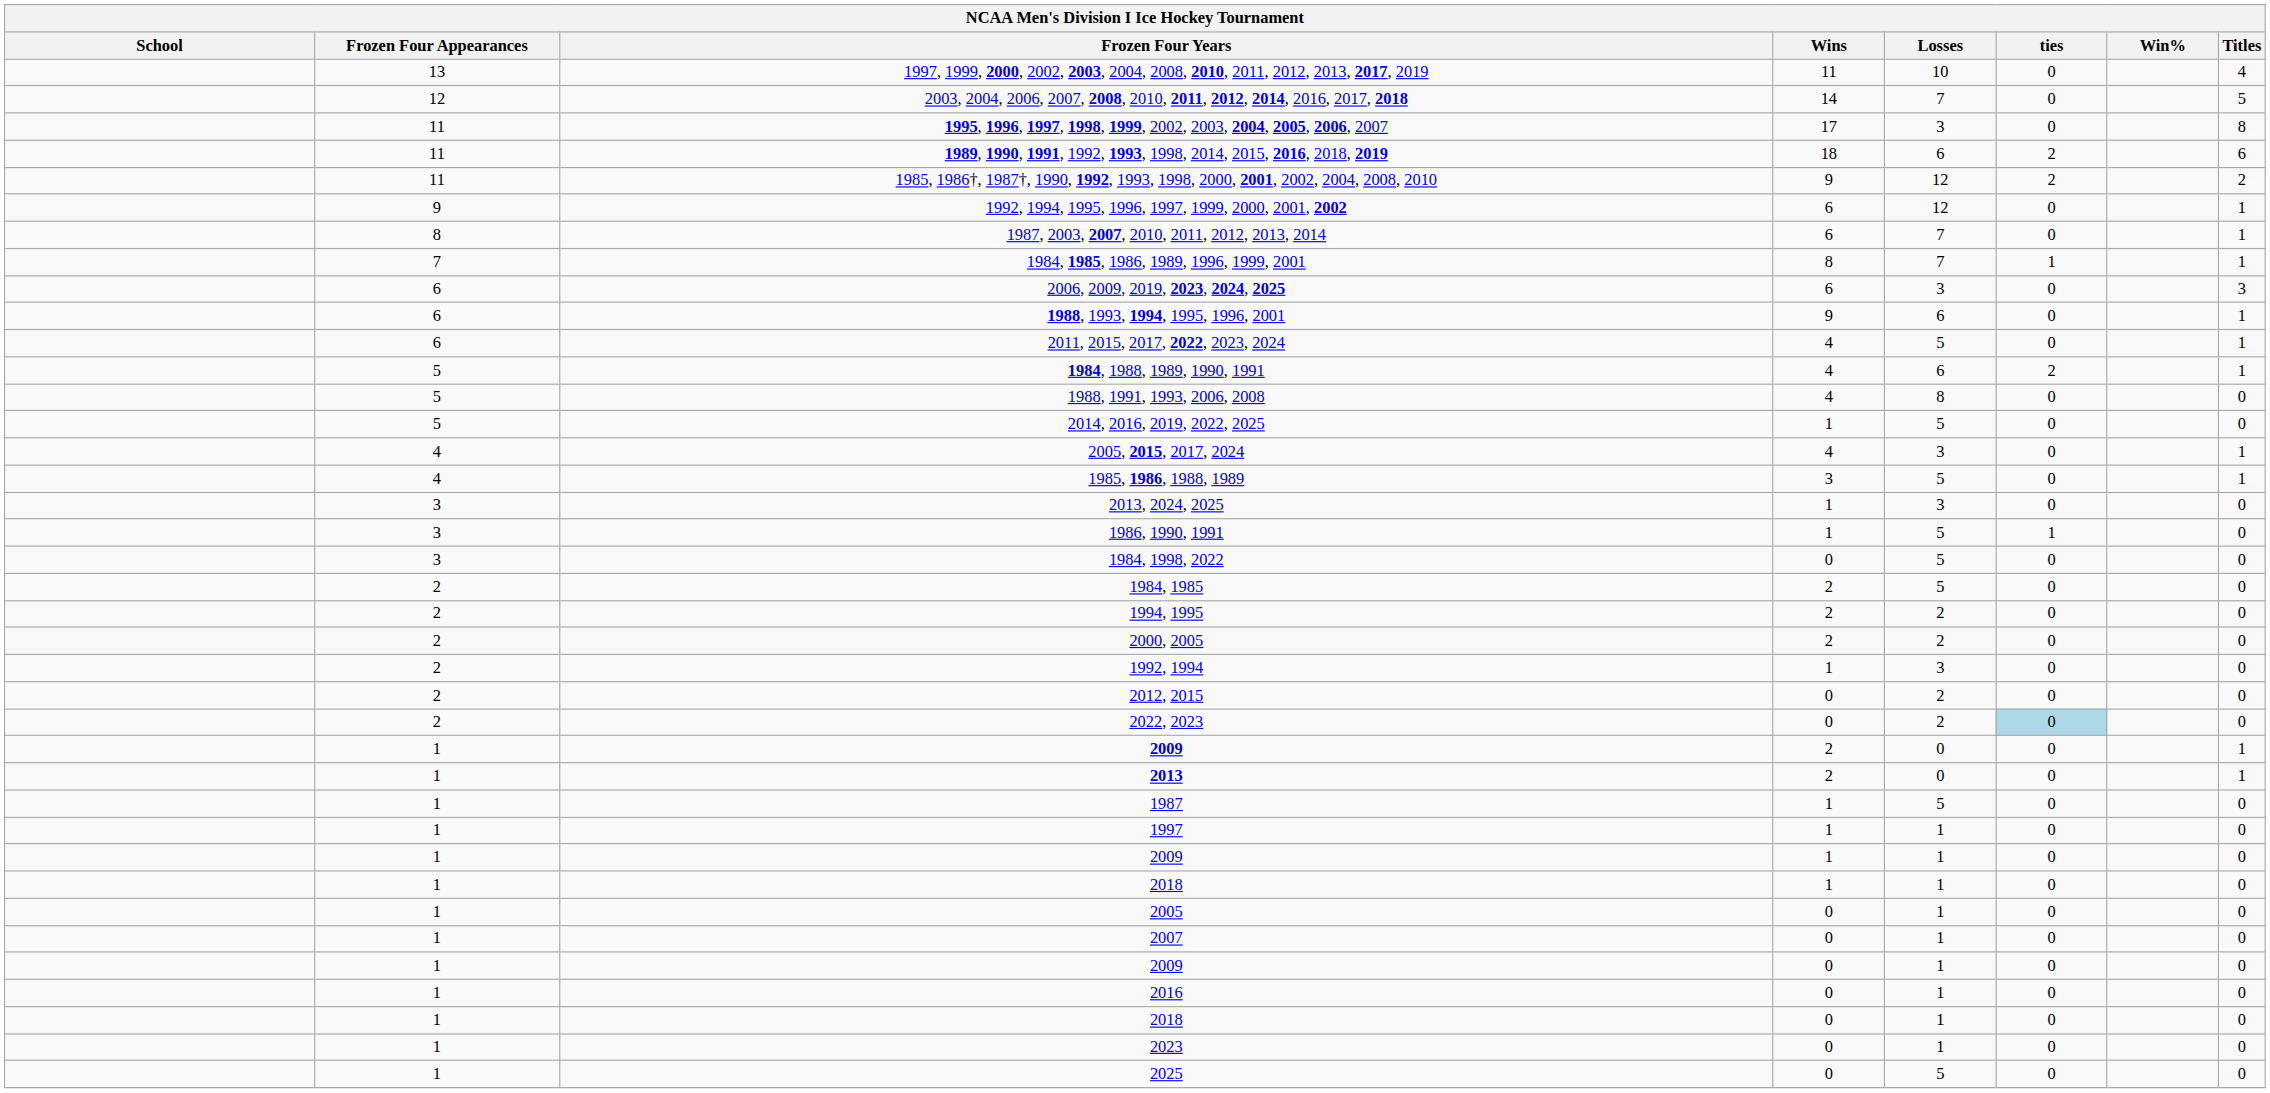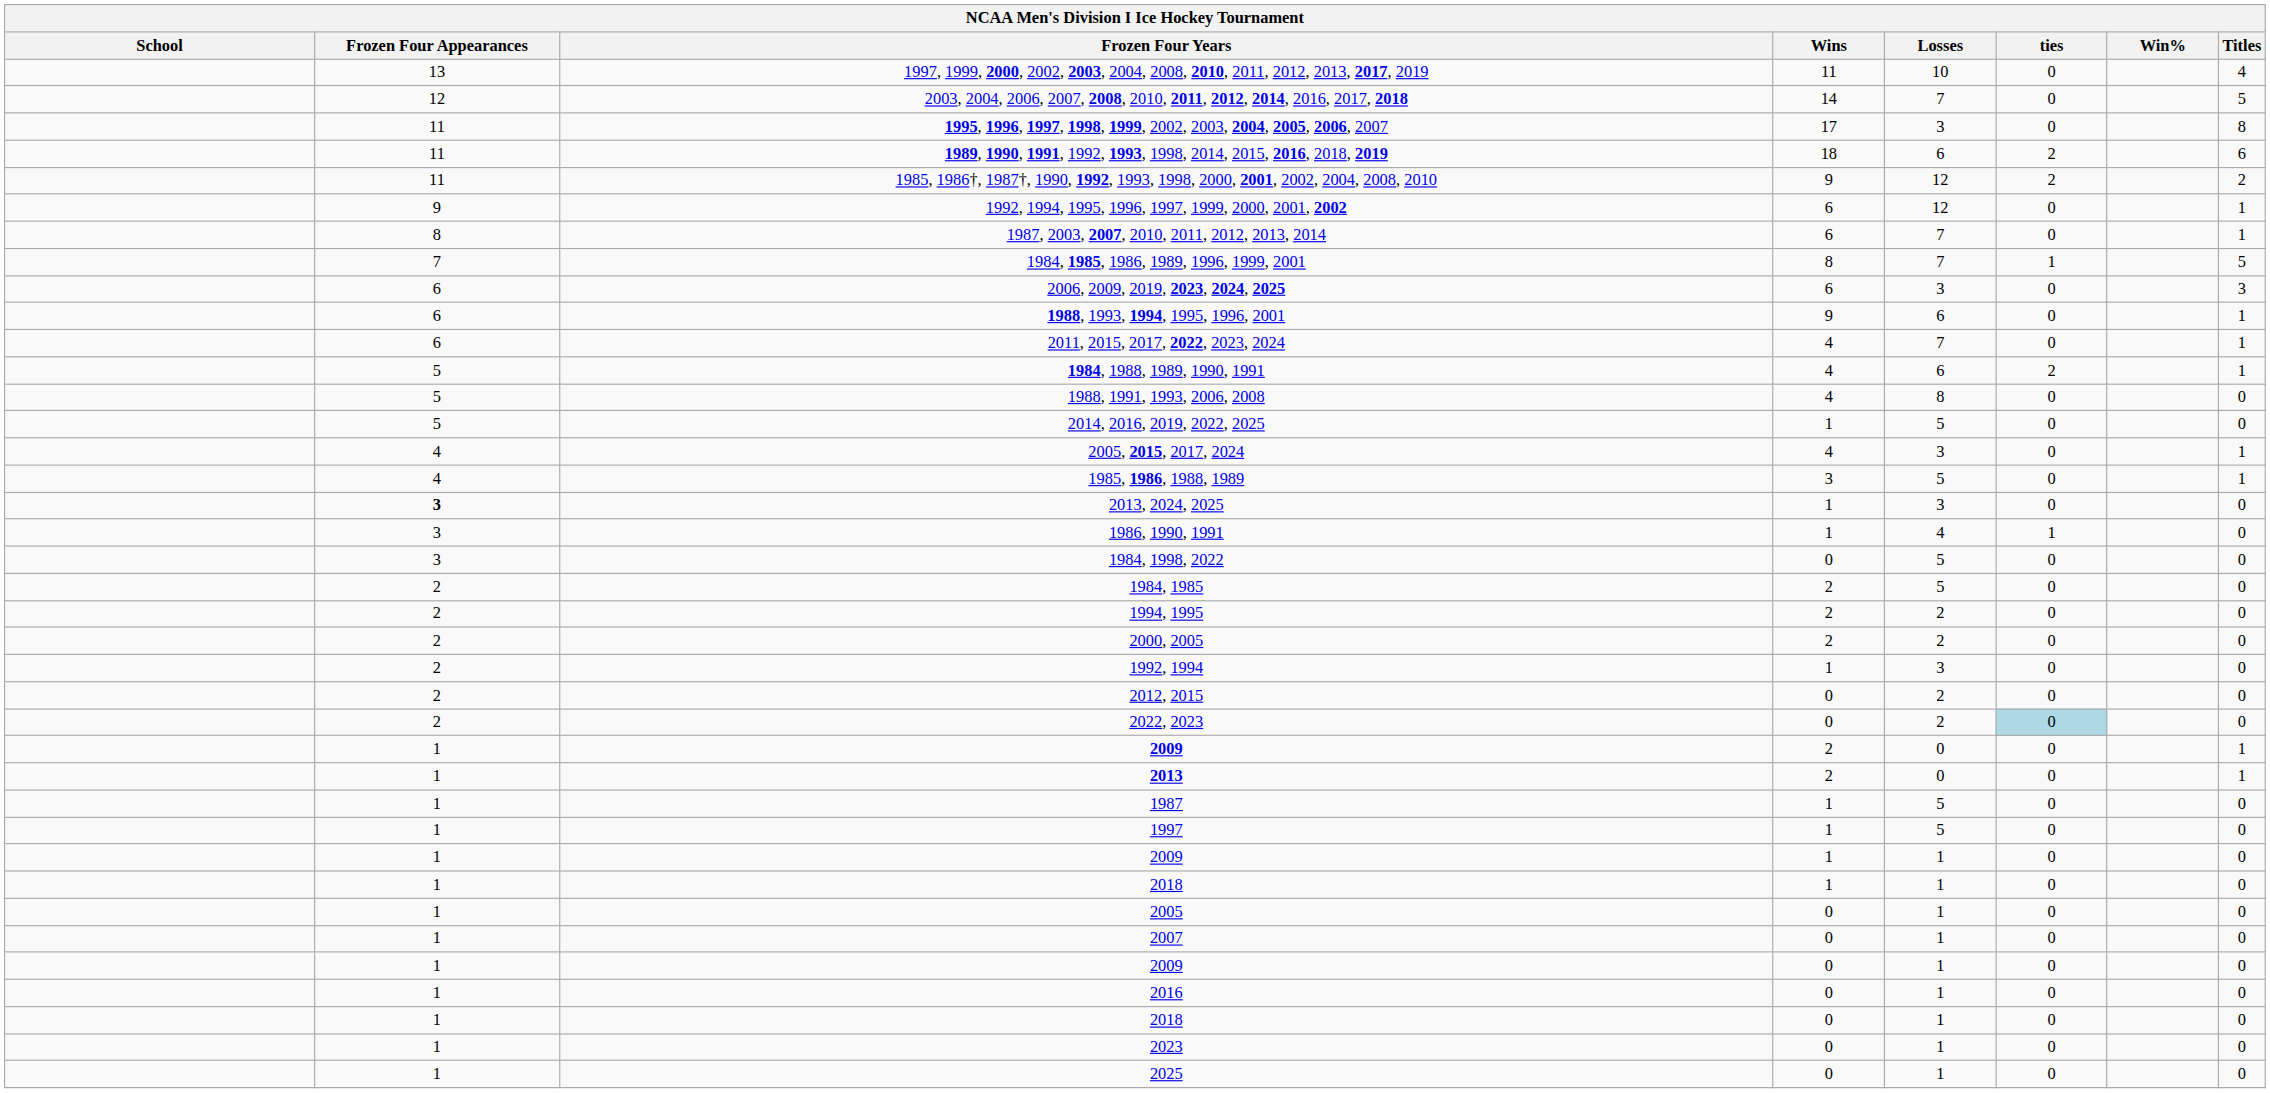(2242, 262) 1 -> (2242, 262) 5
(1940, 343) 5 -> (1940, 343) 7
(437, 505) normal -> (437, 505) bold
(1940, 532) 5 -> (1940, 532) 4
(1940, 830) 1 -> (1940, 830) 5
(1940, 1074) 5 -> (1940, 1074) 1
